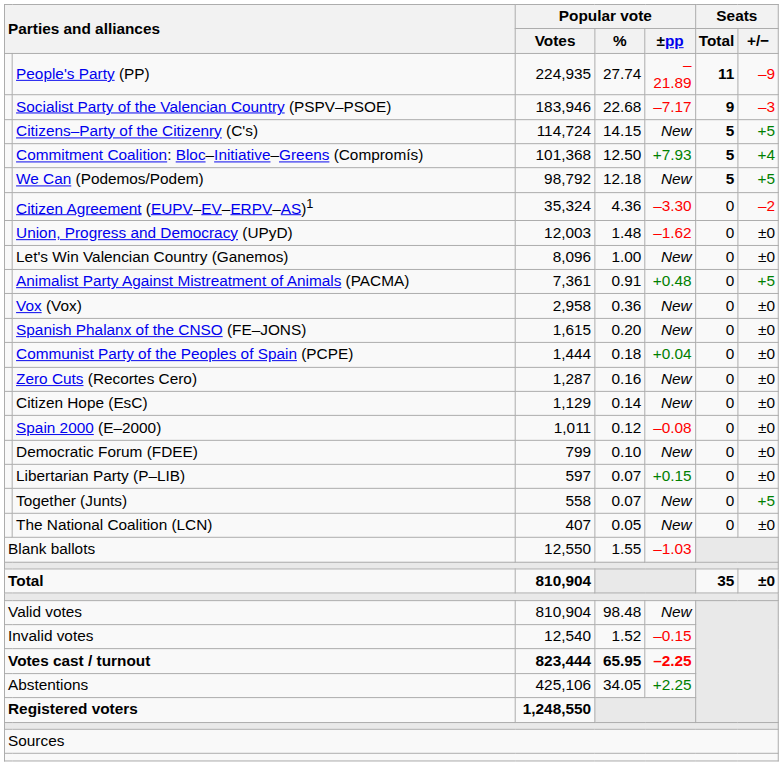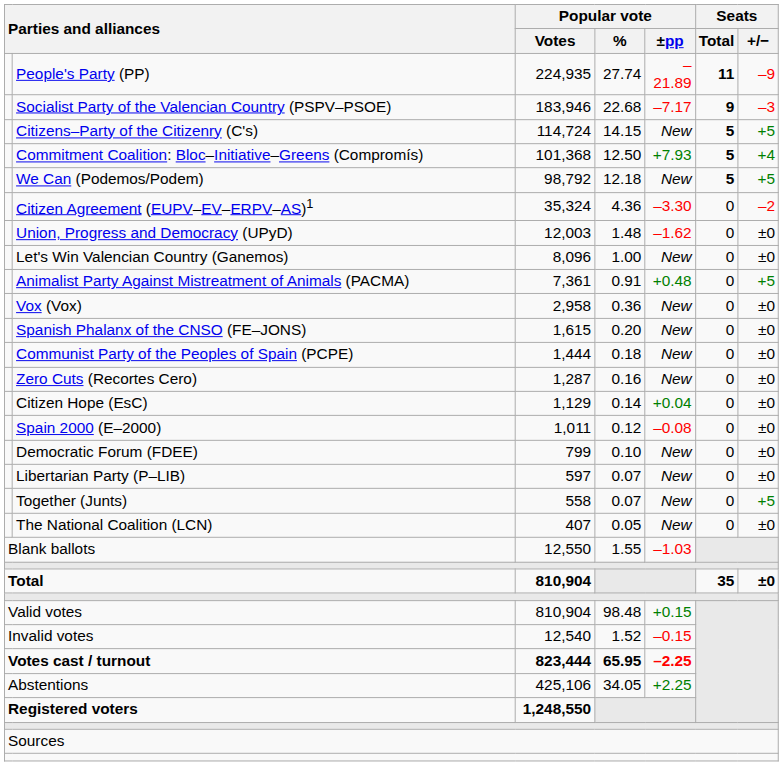(672, 354) +0.04 -> (676, 354) New
(676, 403) New -> (672, 403) +0.04
(672, 476) +0.15 -> (676, 476) New
(676, 612) New -> (672, 612) +0.15
